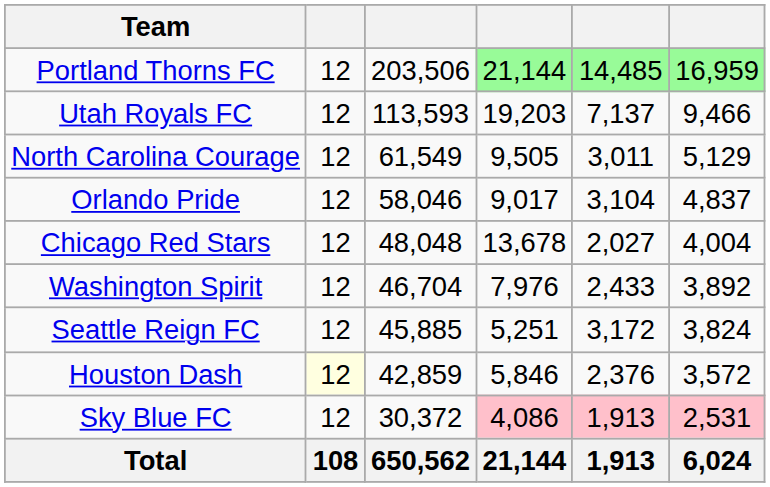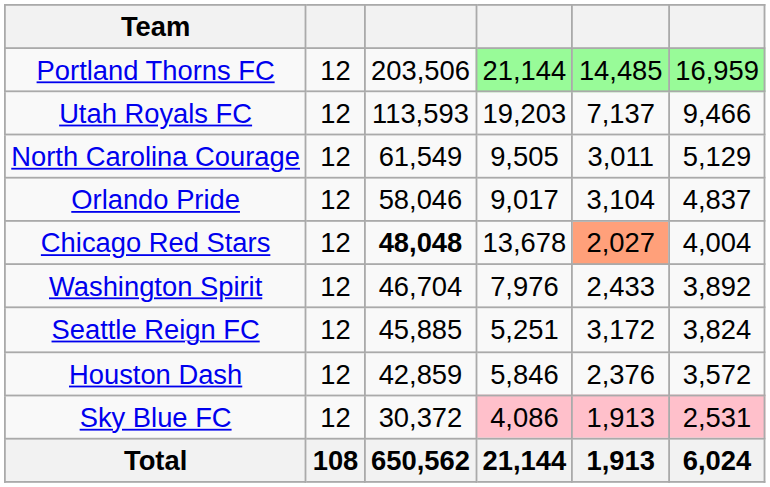(420, 243) normal -> (420, 243) bold
(621, 243) no background -> (621, 243) lightsalmon background
(336, 373) lightyellow background -> (336, 373) no background
